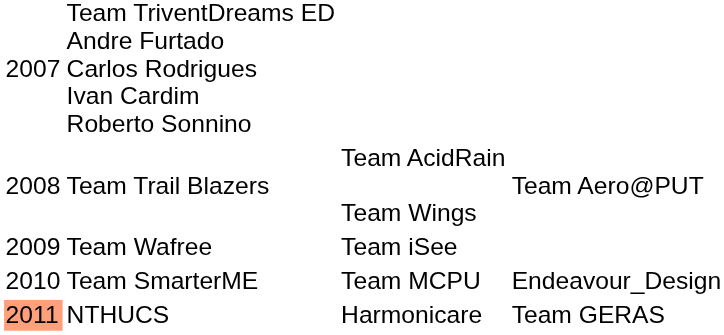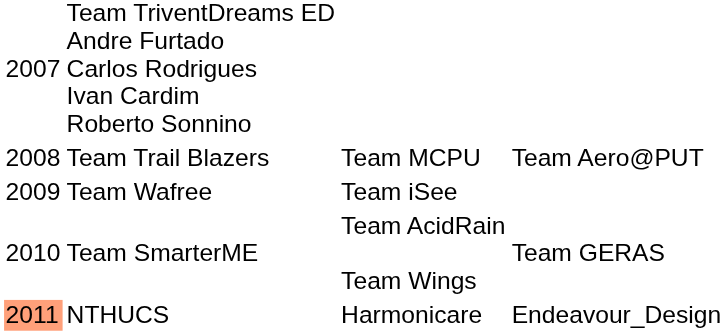(423, 185) Team AcidRain Team Wings -> (411, 157) Team MCPU
(411, 281) Team MCPU -> (423, 253) Team AcidRain Team Wings
(616, 281) Endeavour_Design -> (588, 253) Team GERAS
(588, 315) Team GERAS -> (616, 315) Endeavour_Design
